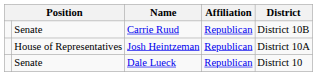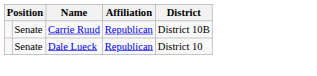- row: (163, 46)
